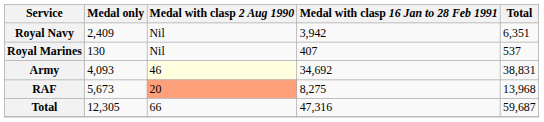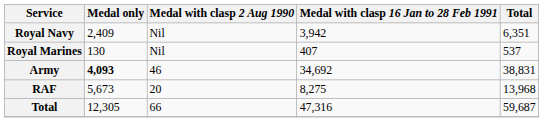(101, 70) normal -> (101, 70) bold
(155, 70) lightyellow background -> (155, 70) no background
(155, 88) lightsalmon background -> (155, 88) no background
